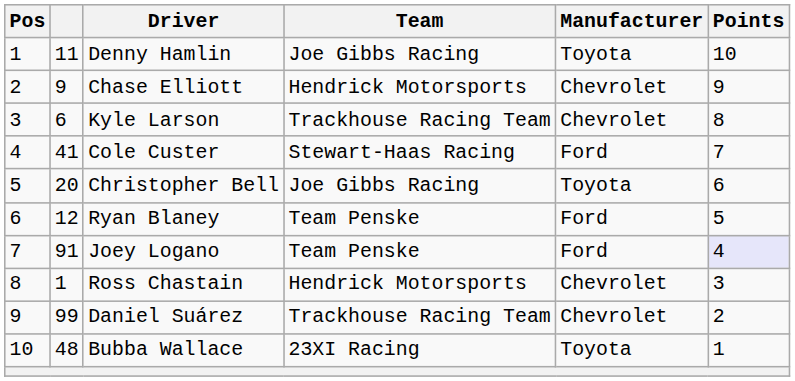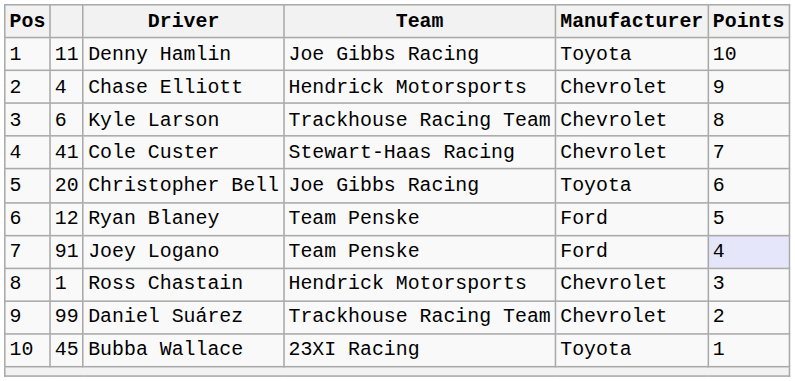(61, 87) 9 -> (61, 87) 4
(584, 153) Ford -> (614, 153) Chevrolet
(67, 350) 48 -> (67, 350) 45
